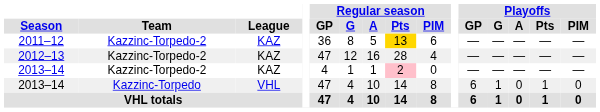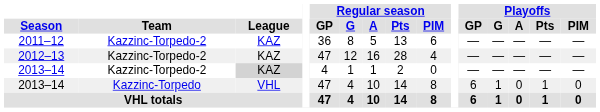(400, 41) gold background -> (400, 41) no background
(269, 70) no background -> (269, 70) lightgrey background
(400, 70) pink background -> (400, 70) no background
